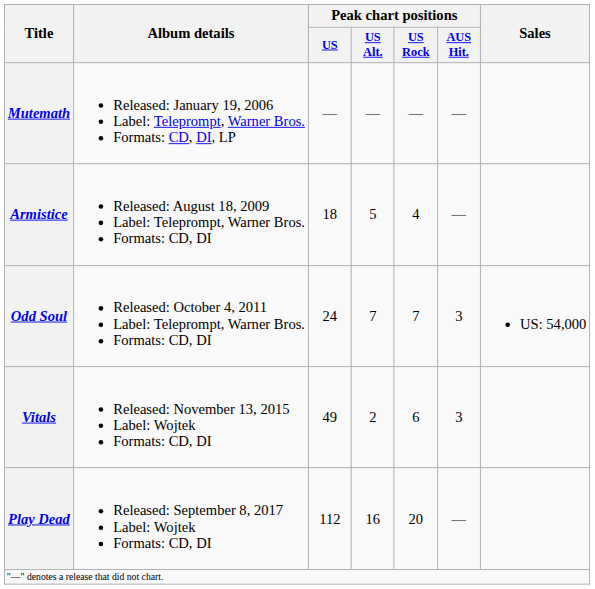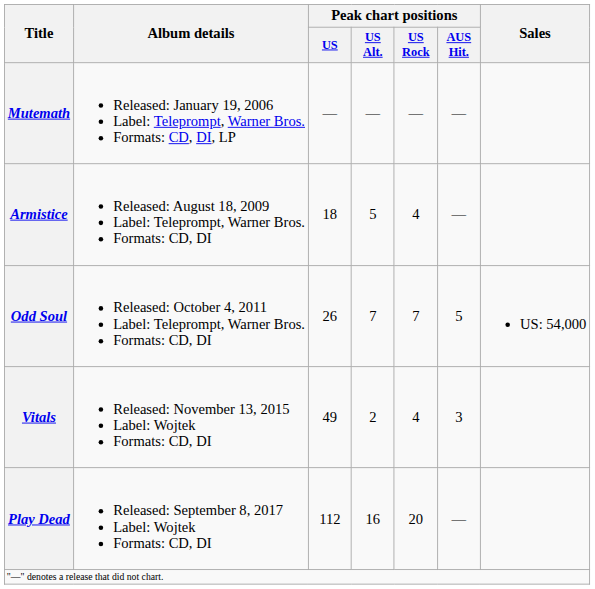(330, 315) 24 -> (330, 315) 26
(459, 315) 3 -> (459, 315) 5
(416, 417) 6 -> (416, 417) 4
